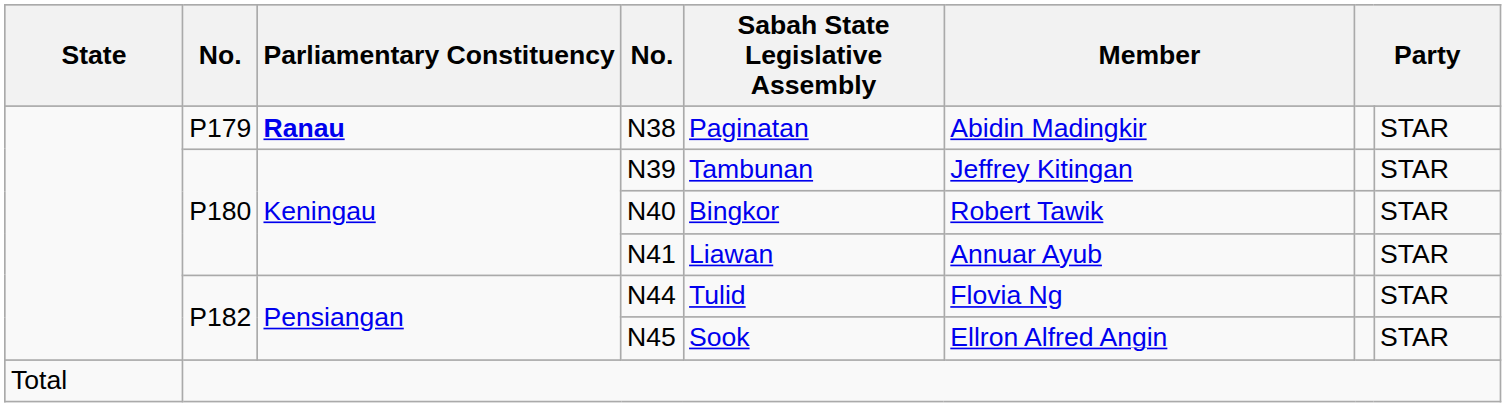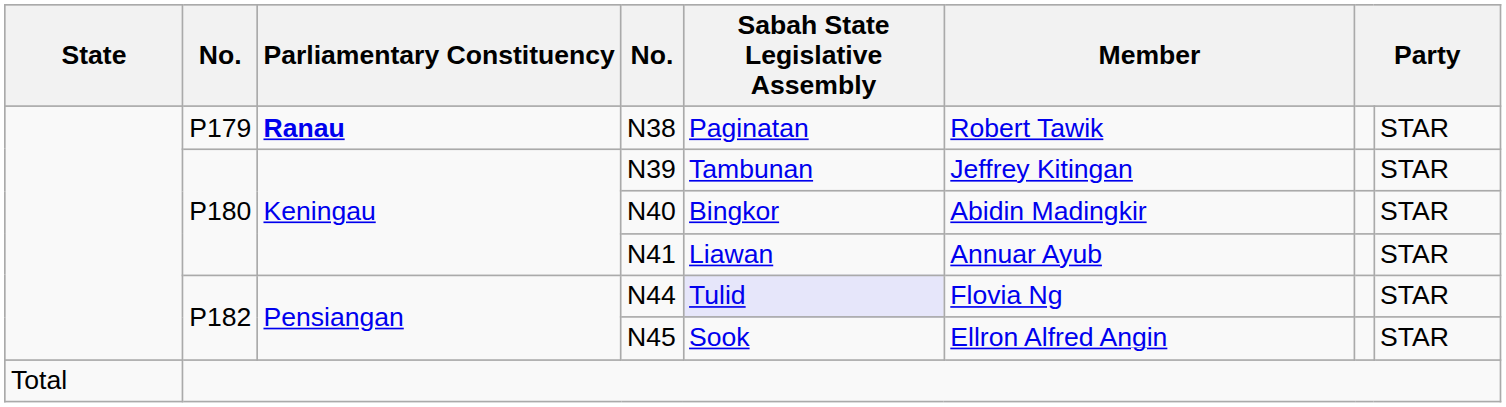(1048, 127) Abidin Madingkir -> (1027, 127) Robert Tawik
(1027, 211) Robert Tawik -> (1048, 211) Abidin Madingkir
(717, 295) no background -> (717, 295) lavender background
